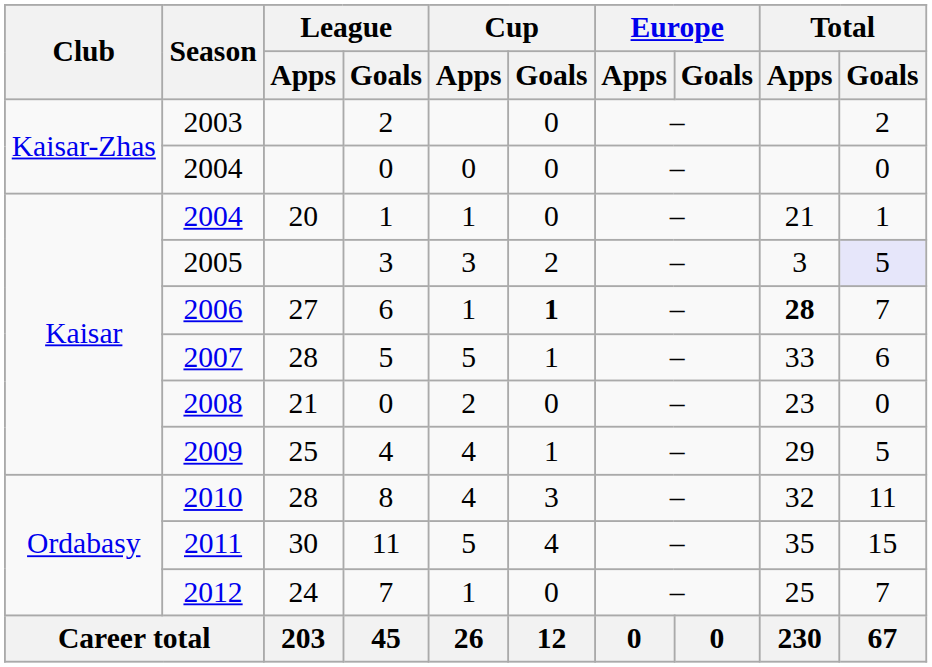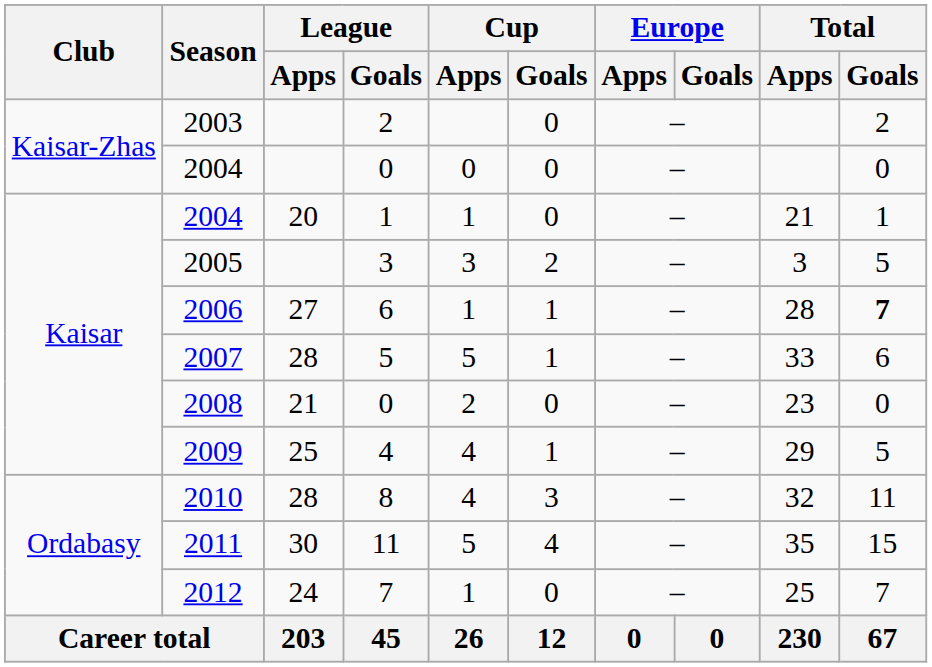(882, 262) lavender background -> (882, 262) no background
(551, 309) bold -> (551, 309) normal
(800, 309) bold -> (800, 309) normal
(882, 309) normal -> (882, 309) bold
